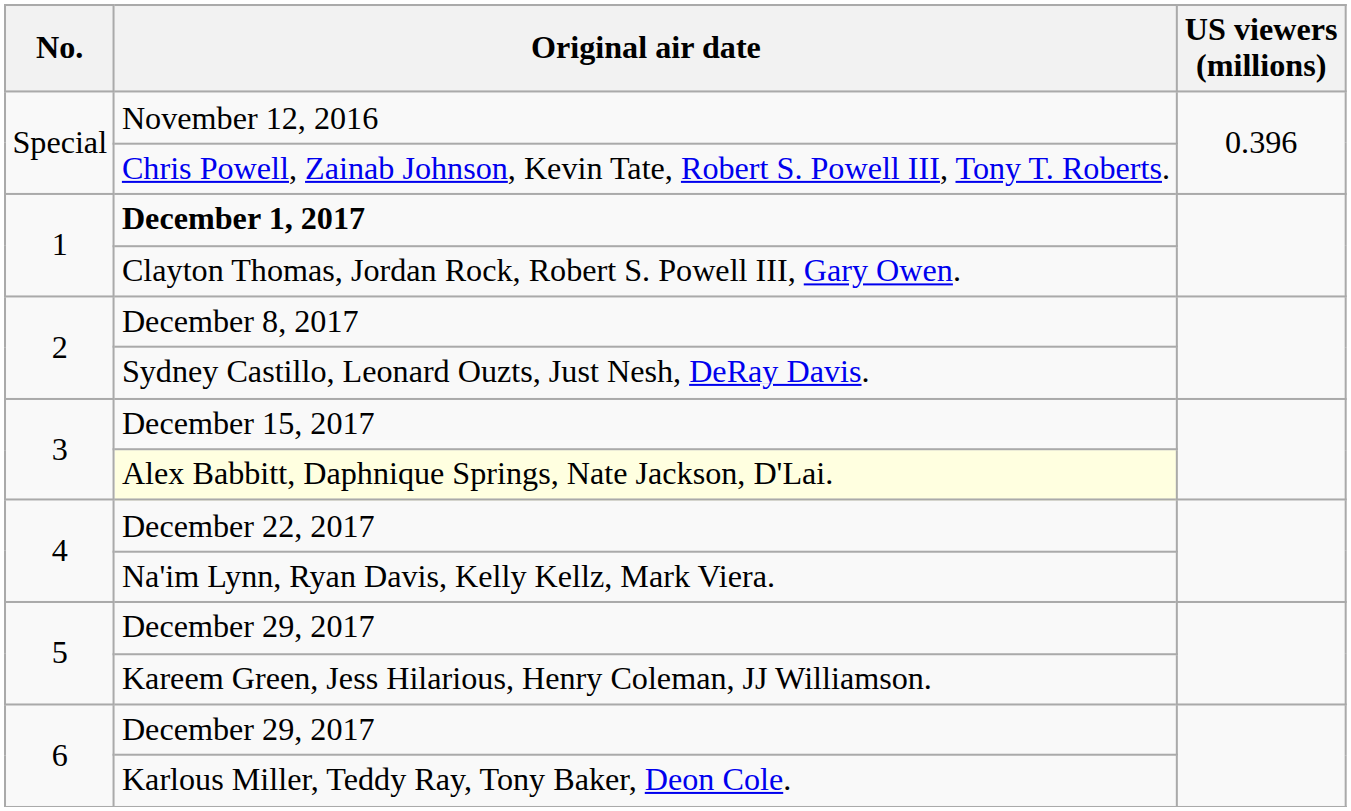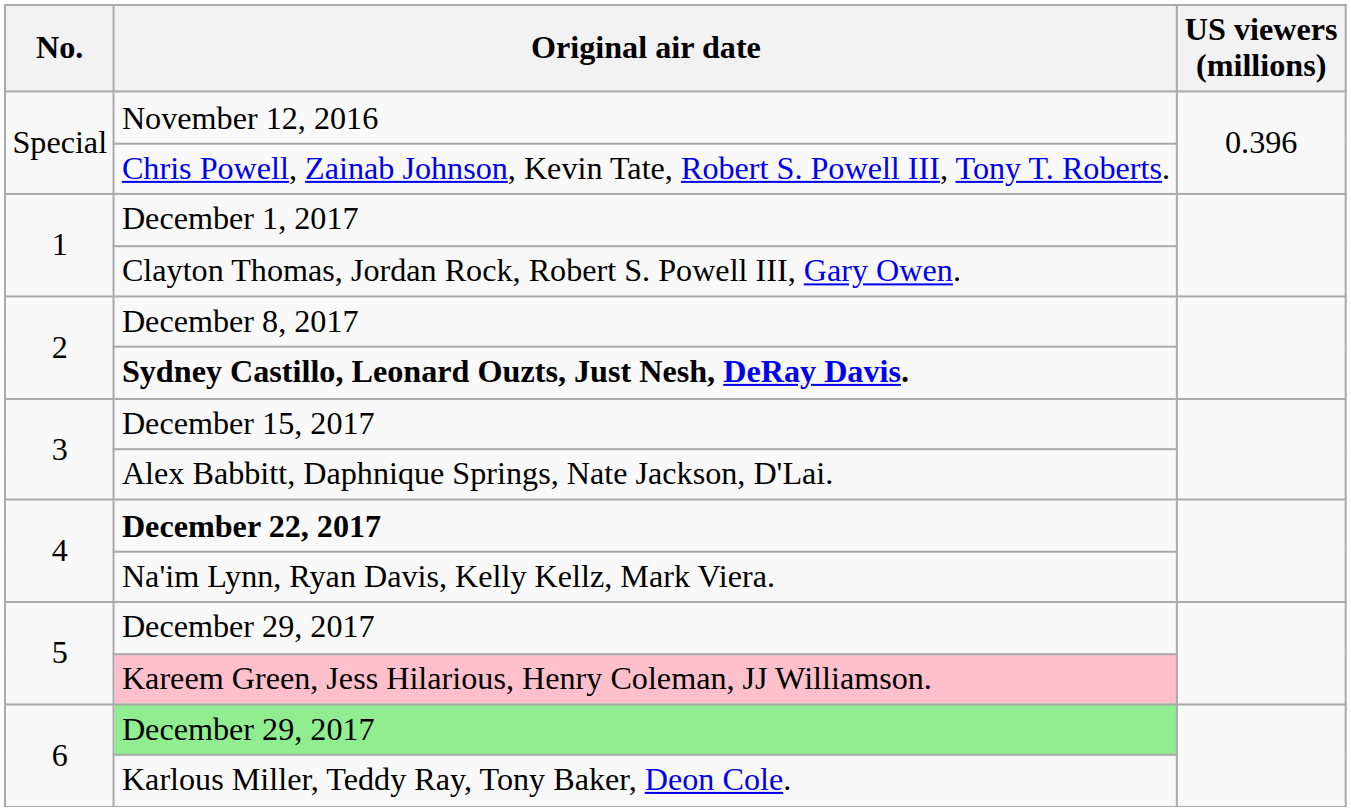(244, 219) bold -> (240, 219) normal
(496, 372) normal -> (515, 372) bold
(478, 474) lightyellow background -> (478, 474) no background
(248, 525) normal -> (252, 525) bold
(527, 678) no background -> (527, 678) pink background
(248, 729) no background -> (248, 729) lightgreen background
